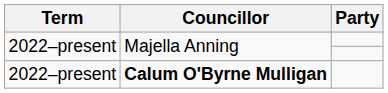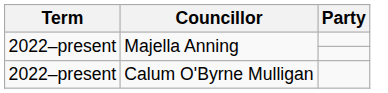(226, 74) bold -> (219, 74) normal
